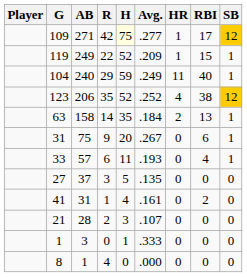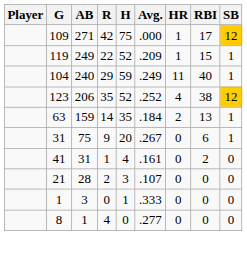(126, 35) lightyellow background -> (126, 35) no background
(150, 35) .277 -> (150, 35) .000
(84, 117) 158 -> (84, 117) 159
- row: (59, 158)
- row: (59, 179)
(150, 261) .000 -> (150, 220) .277
